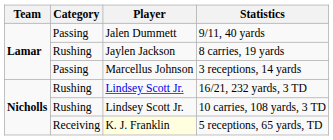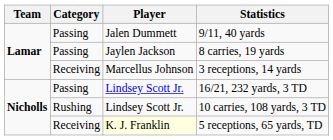(72, 51) Rushing -> (71, 51) Passing
(71, 70) Passing -> (76, 70) Receiving
(72, 88) Rushing -> (71, 88) Passing
